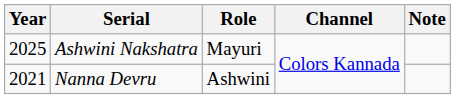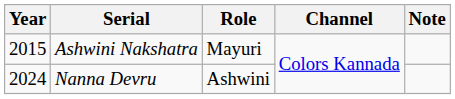(28, 49) 2025 -> (28, 49) 2015
(28, 78) 2021 -> (28, 78) 2024
